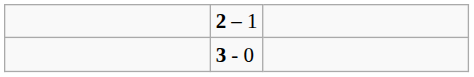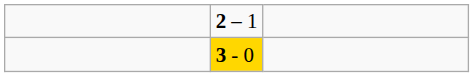(235, 54) no background -> (235, 54) gold background
